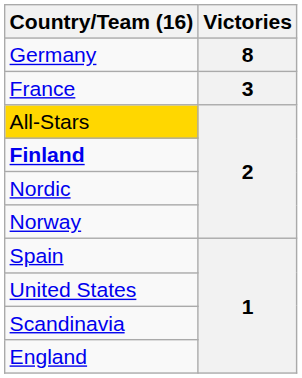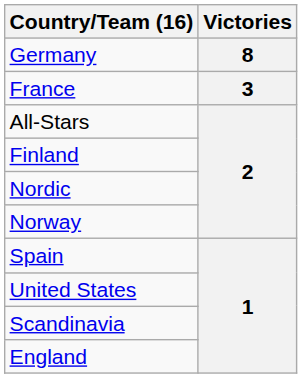(49, 122) gold background -> (49, 122) no background
(47, 155) bold -> (44, 155) normal
